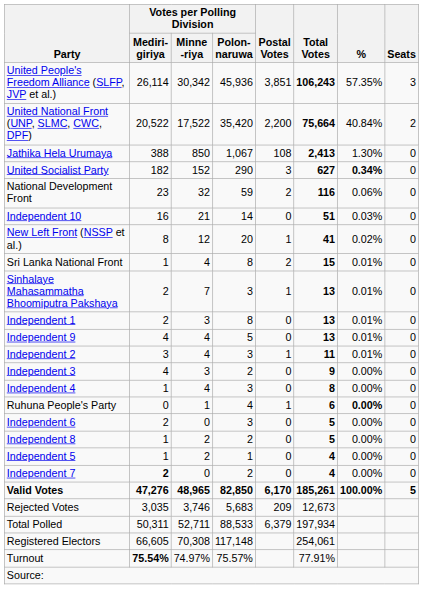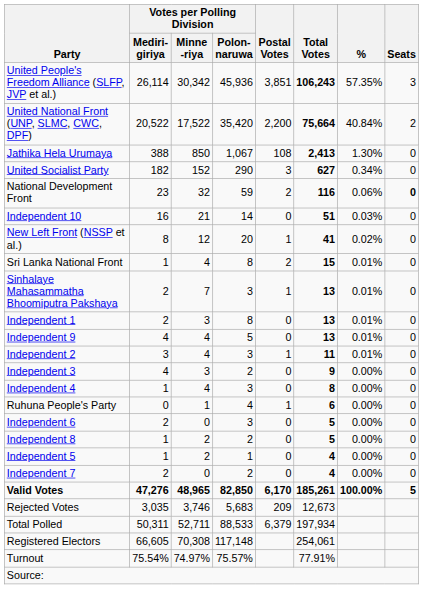(367, 170) bold -> (367, 170) normal
(413, 193) normal -> (413, 193) bold
(367, 405) bold -> (367, 405) normal
(166, 473) bold -> (166, 473) normal
(151, 558) bold -> (151, 558) normal
